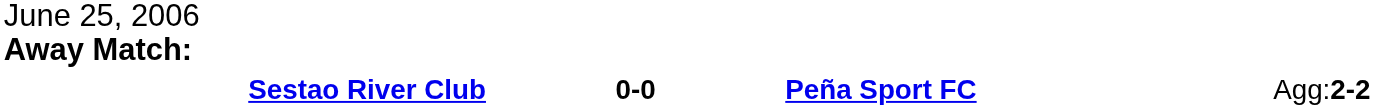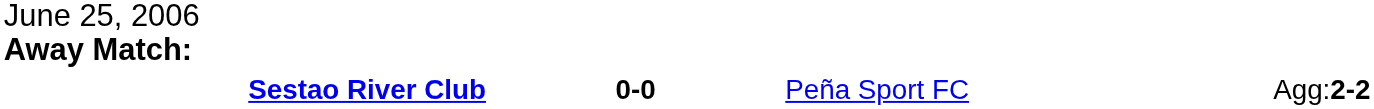(881, 89) bold -> (877, 89) normal
